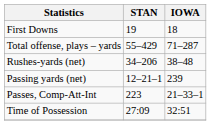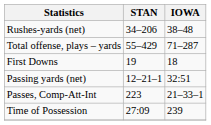rows swapped: (32, 29) <-> (46, 62)
(175, 78) 239 -> (179, 78) 32:51
(179, 111) 32:51 -> (175, 111) 239
